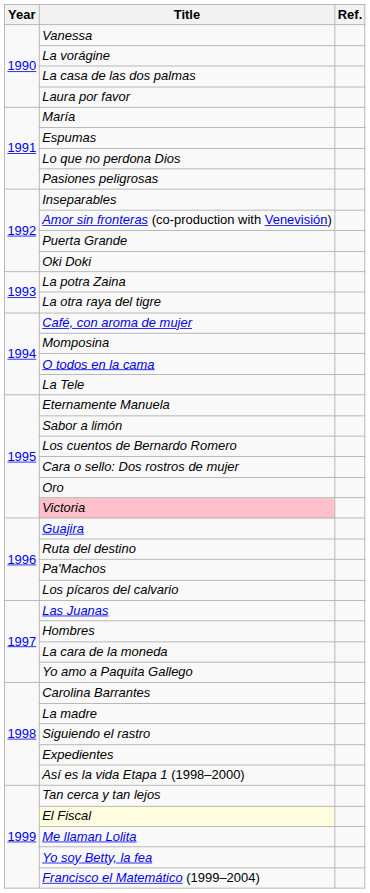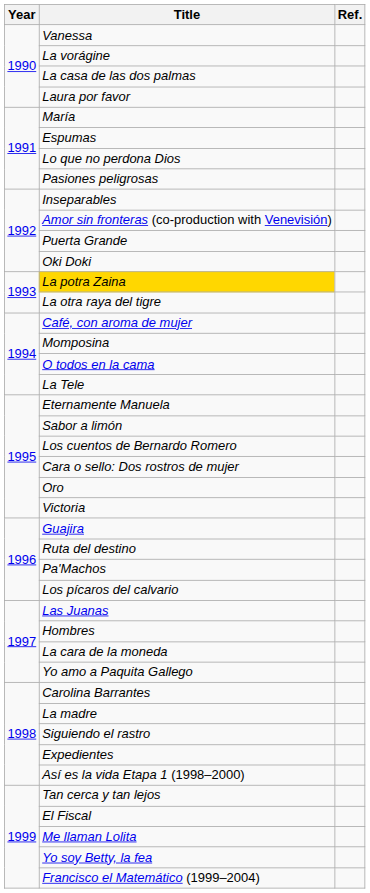(84, 281) no background -> (84, 281) gold background
(64, 508) pink background -> (64, 508) no background
(67, 816) lightyellow background -> (67, 816) no background
